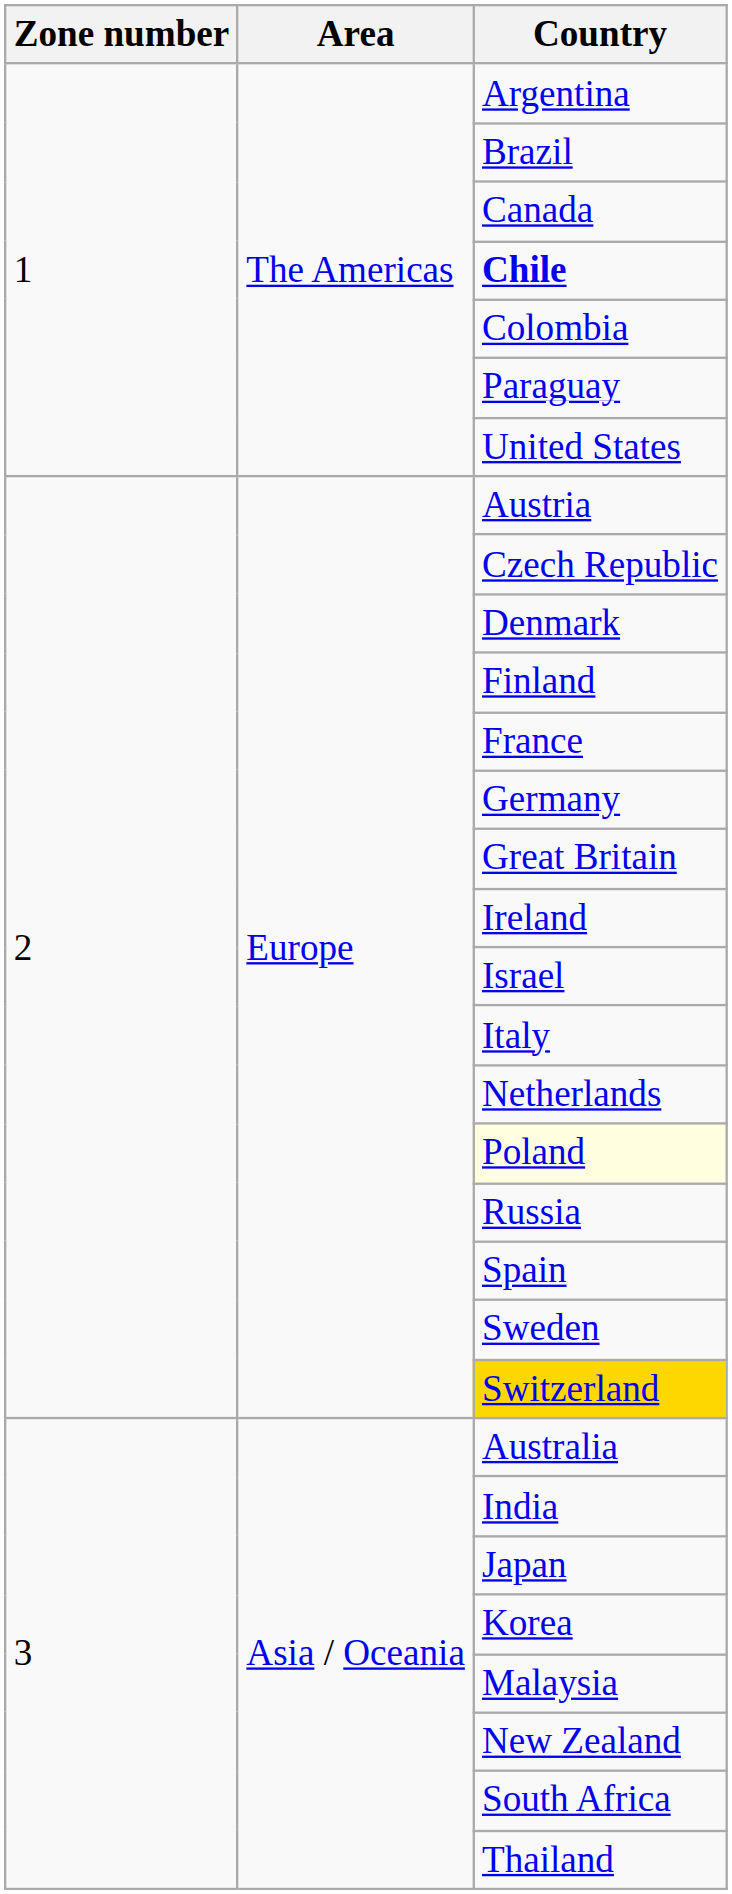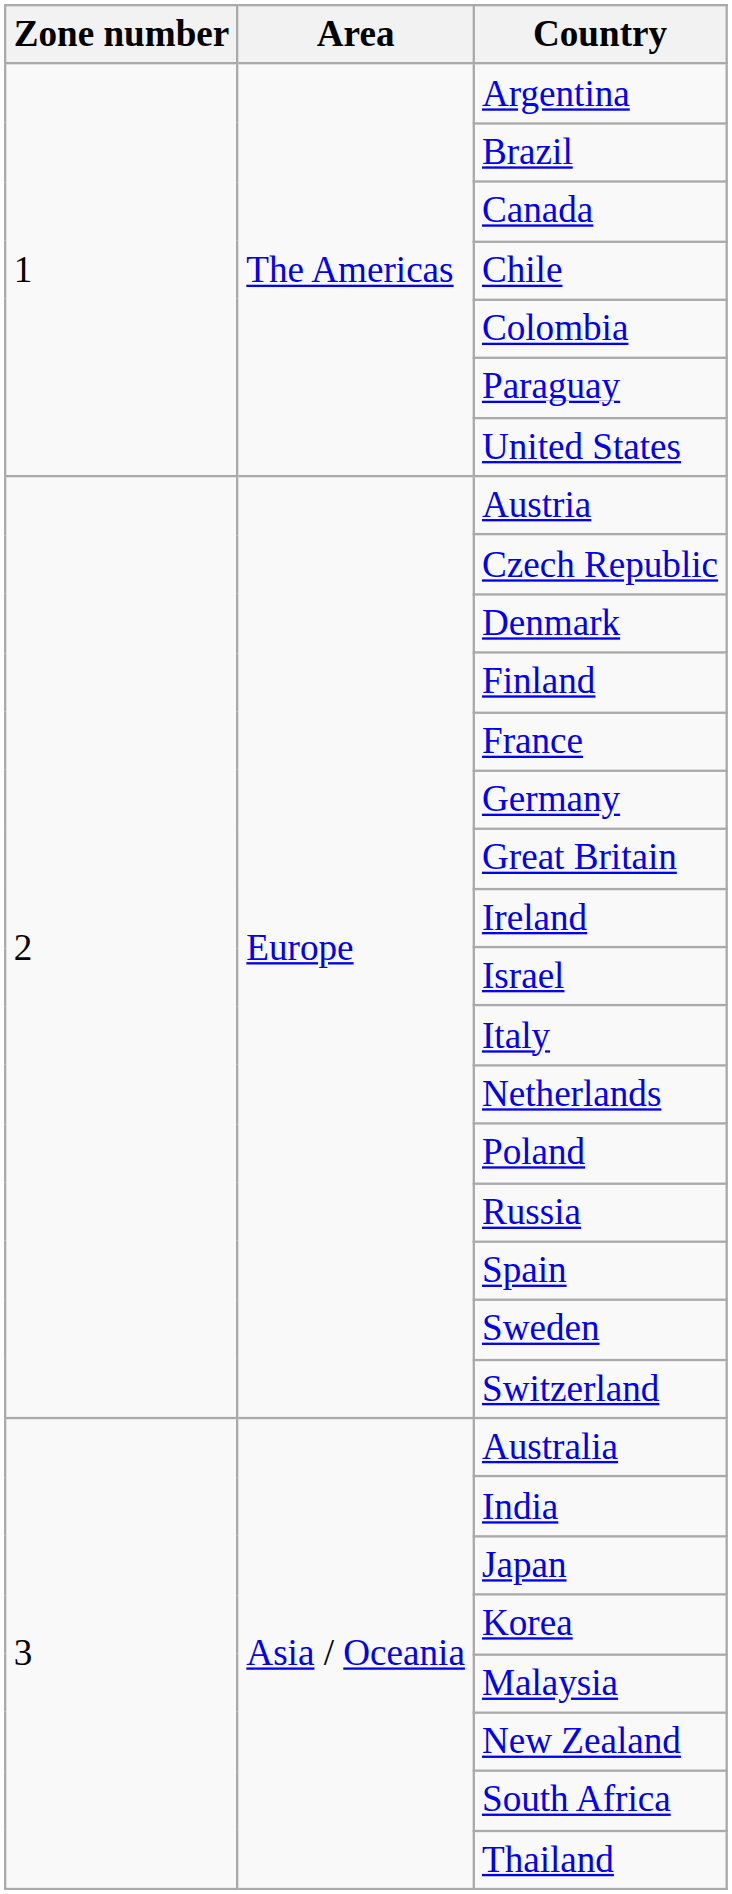(524, 269) bold -> (522, 269) normal
(534, 1152) lightyellow background -> (534, 1152) no background
(571, 1387) gold background -> (571, 1387) no background
